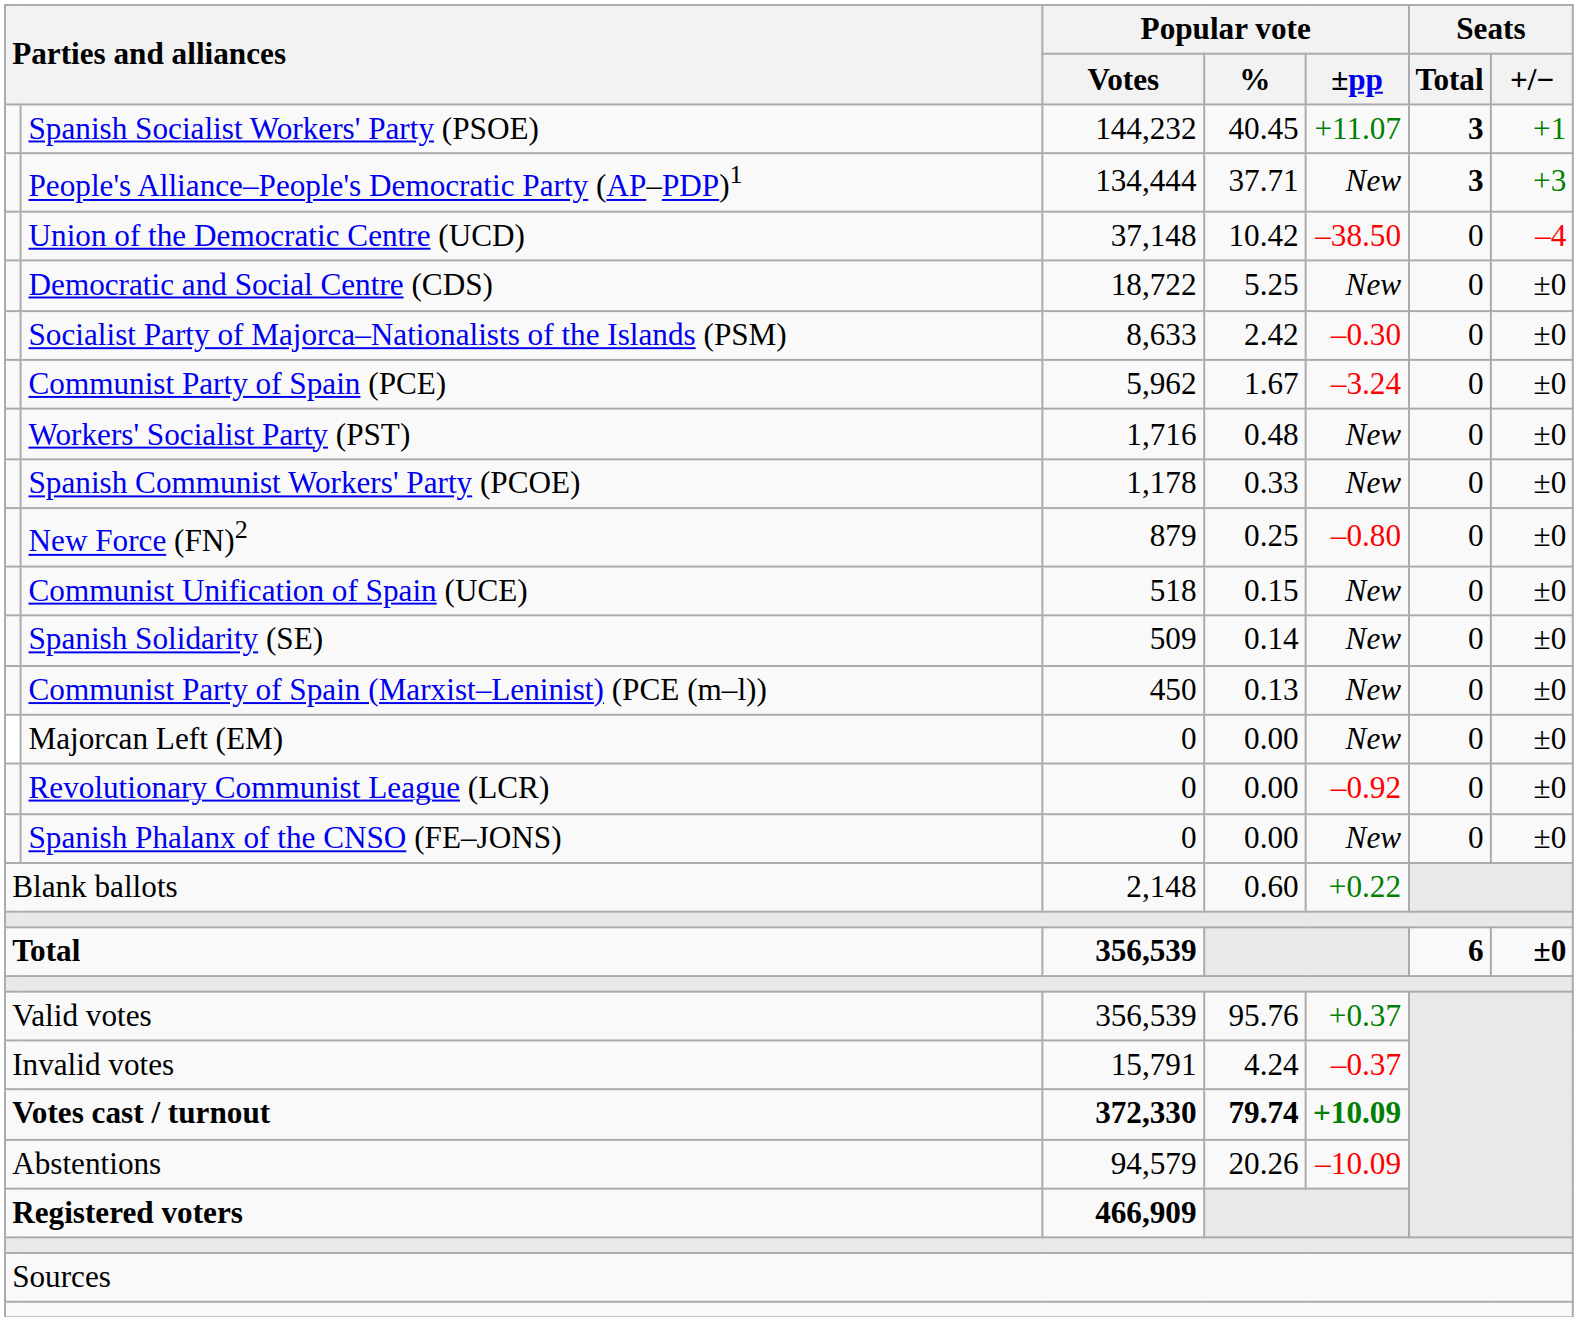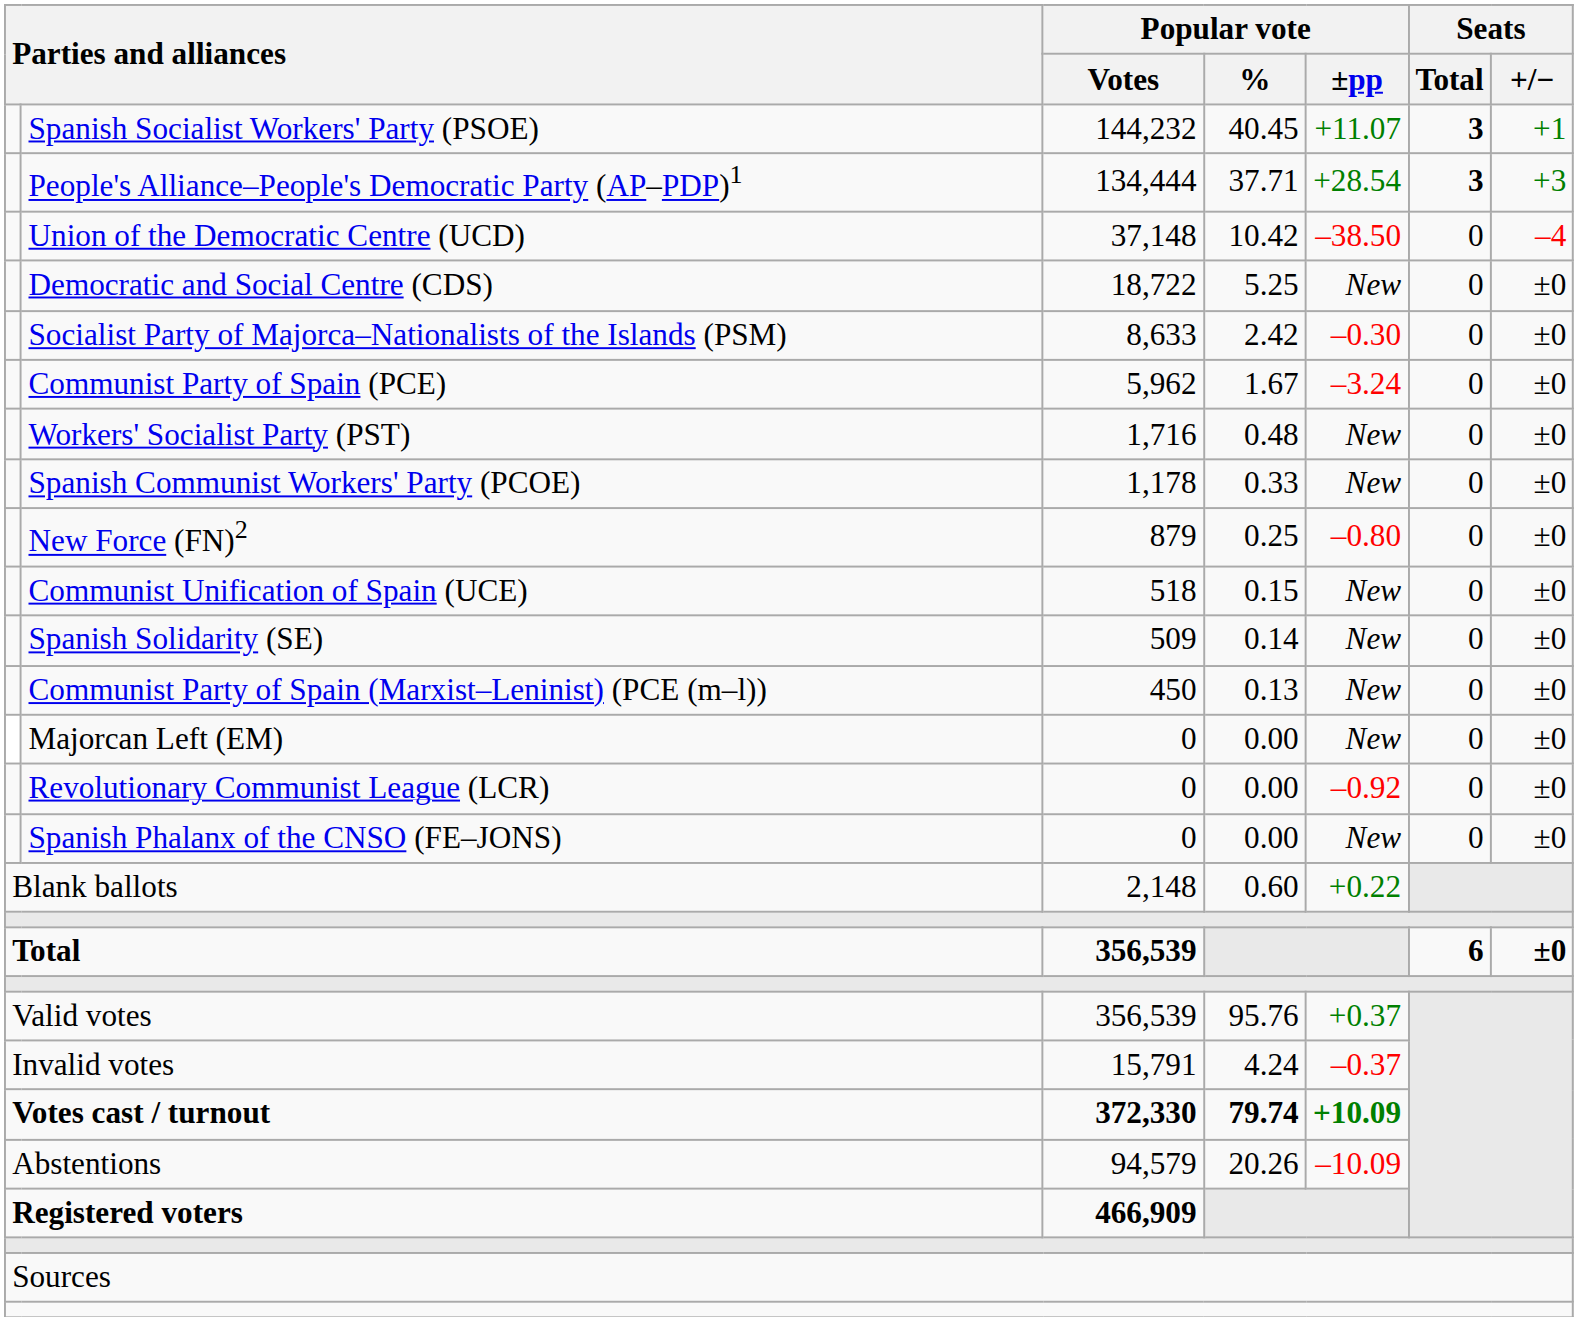(1373, 181) New -> (1357, 181) +28.54
